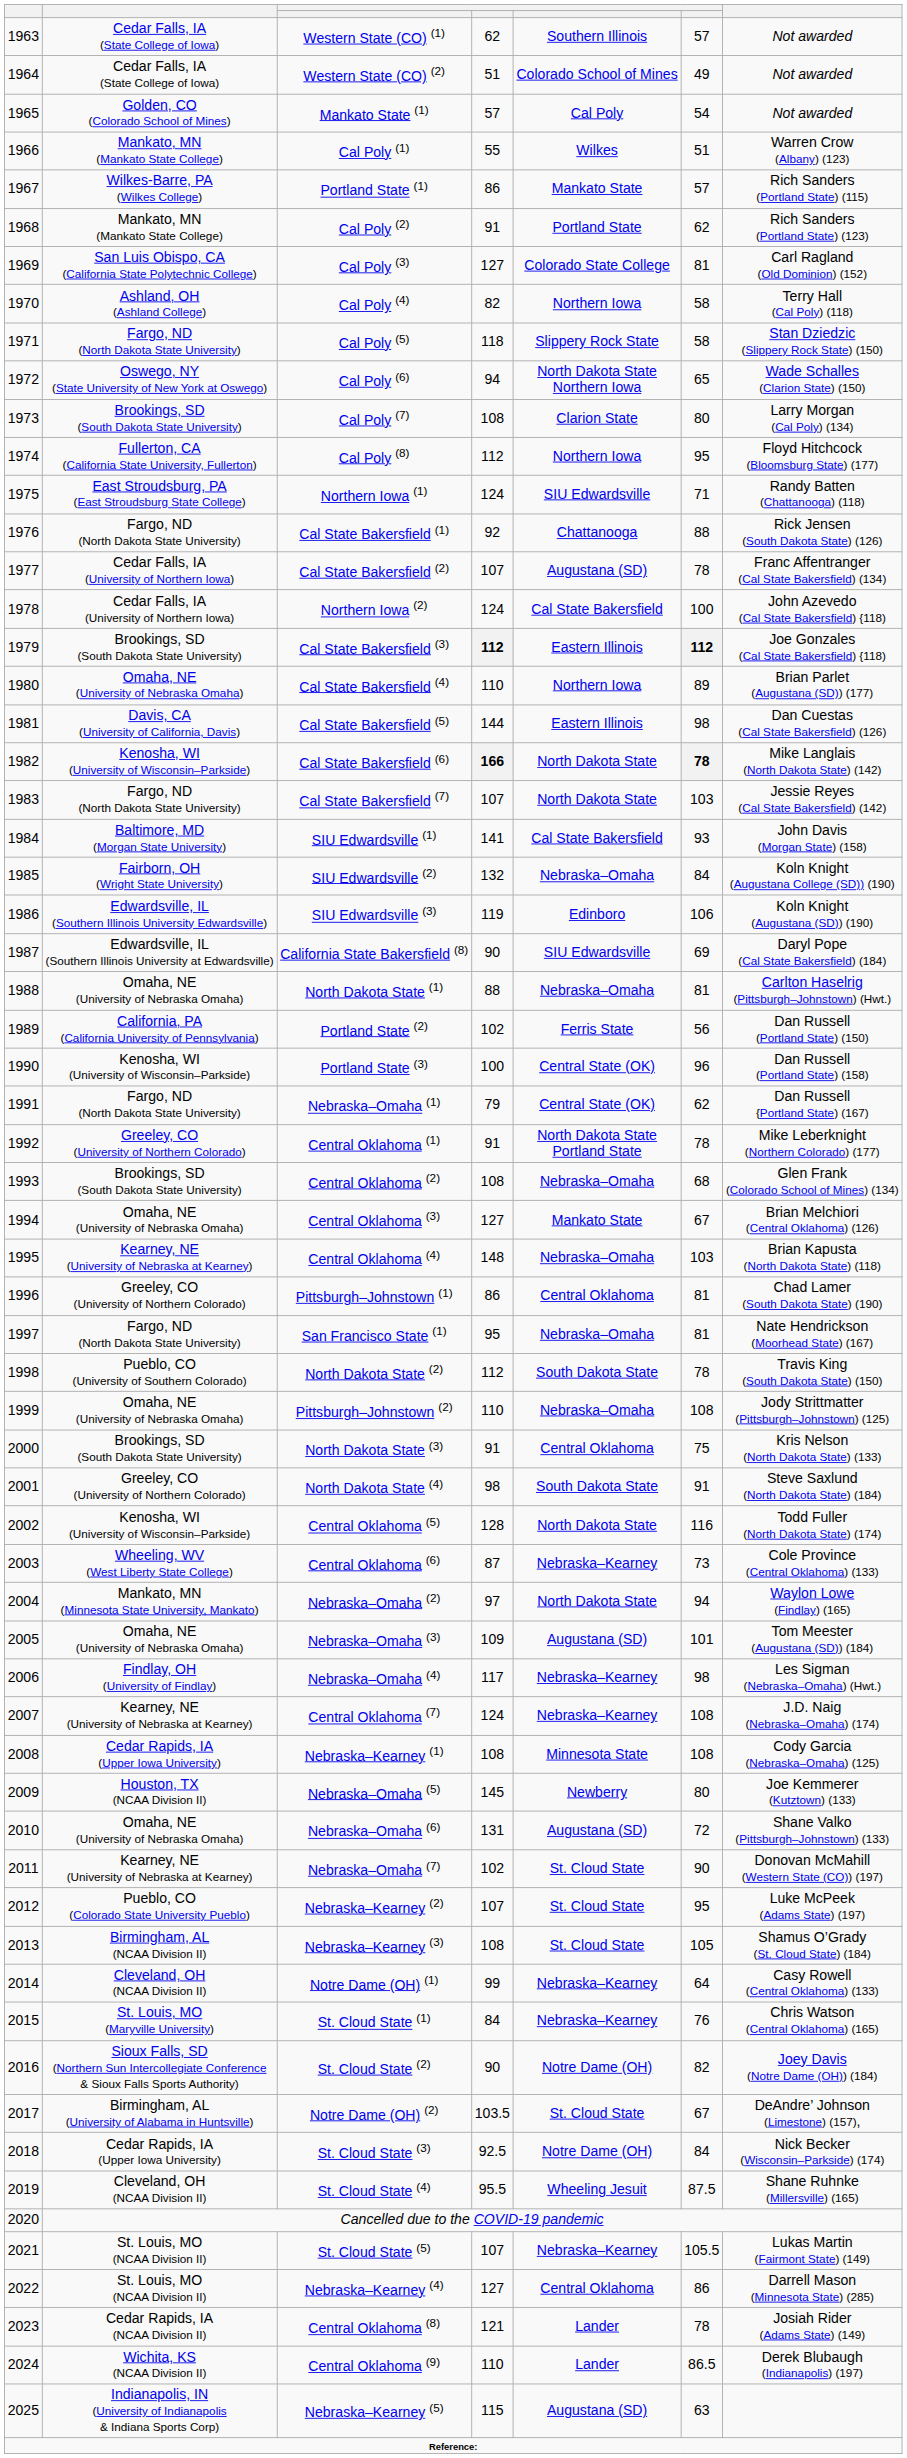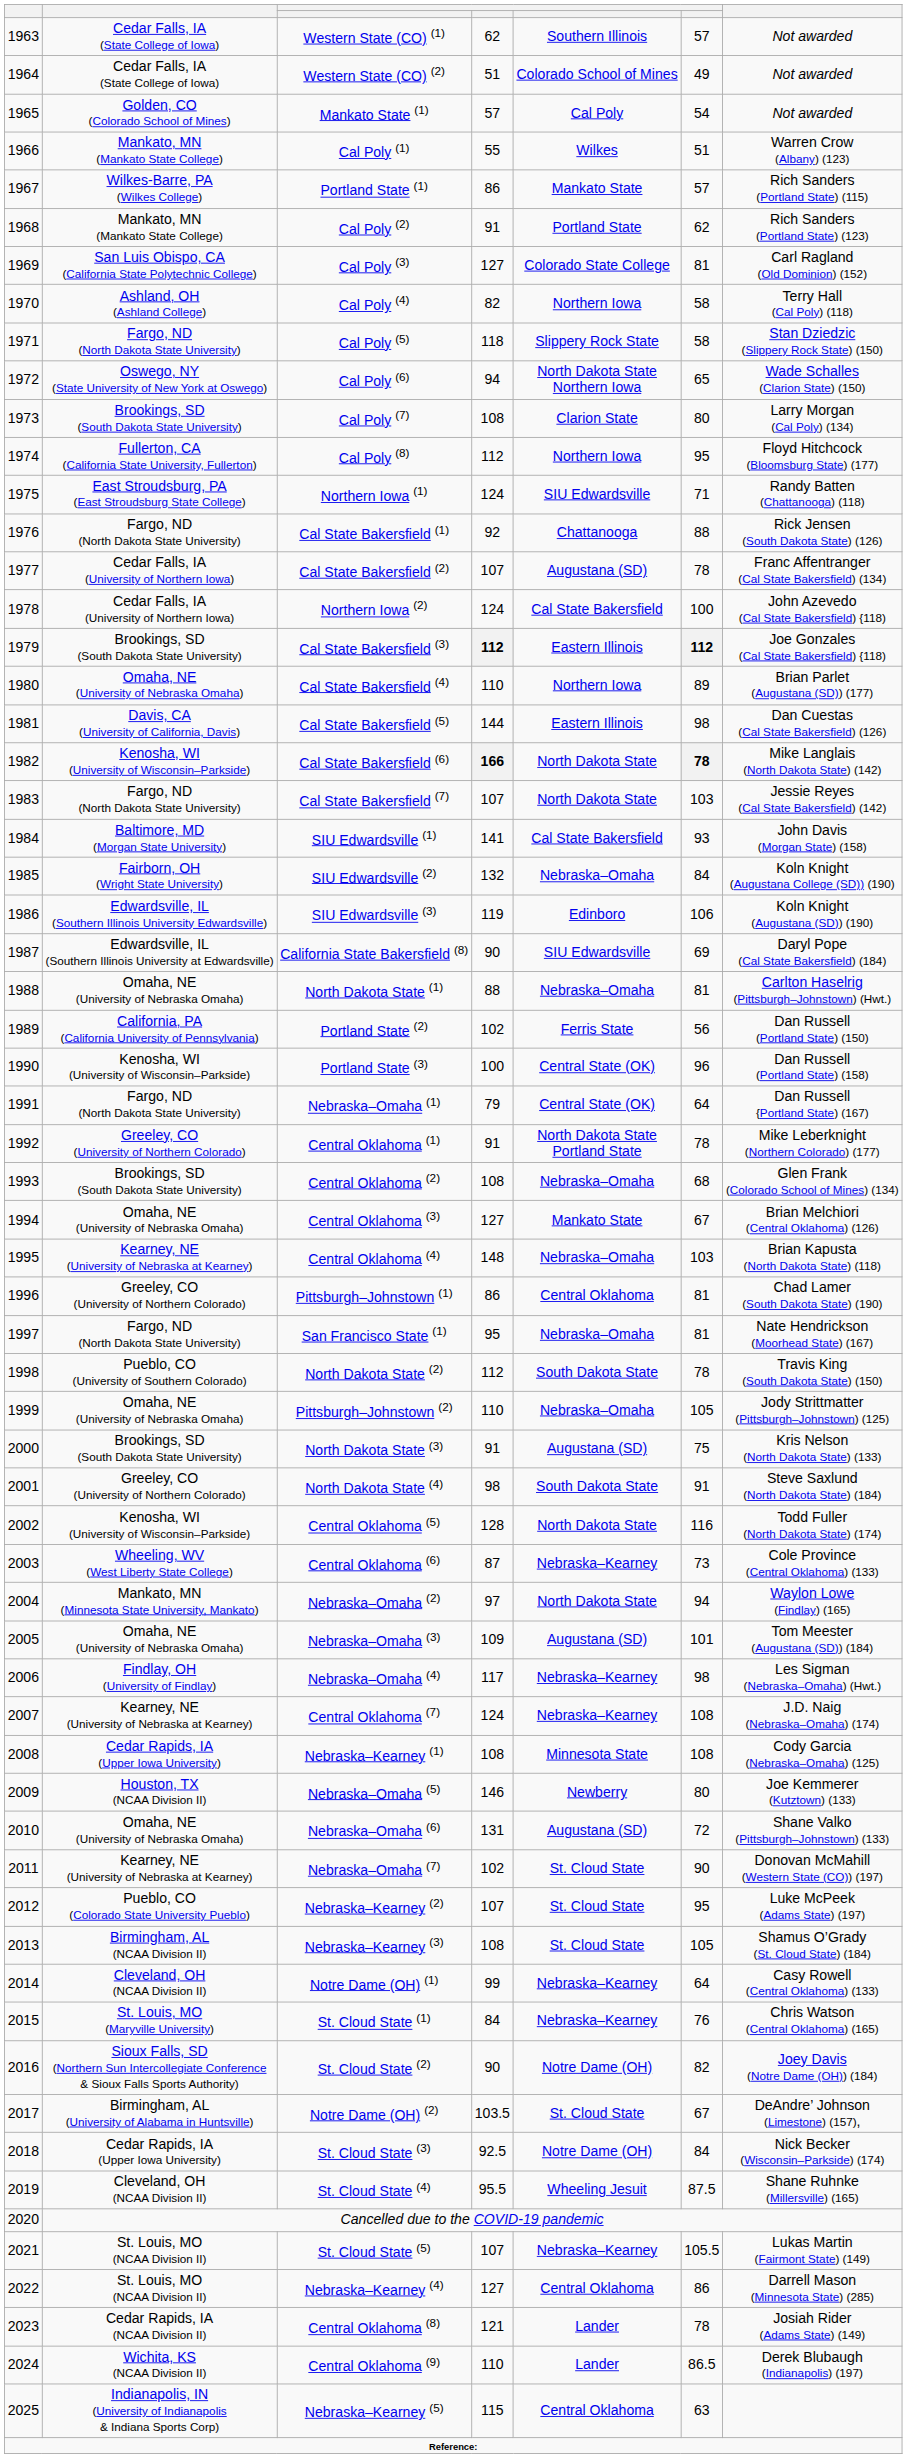(702, 1105) 62 -> (702, 1105) 64
(702, 1410) 108 -> (702, 1410) 105
(597, 1448) Central Oklahoma -> (597, 1448) Augustana (SD)
(492, 1792) 145 -> (492, 1792) 146
(597, 2411) Augustana (SD) -> (597, 2411) Central Oklahoma
